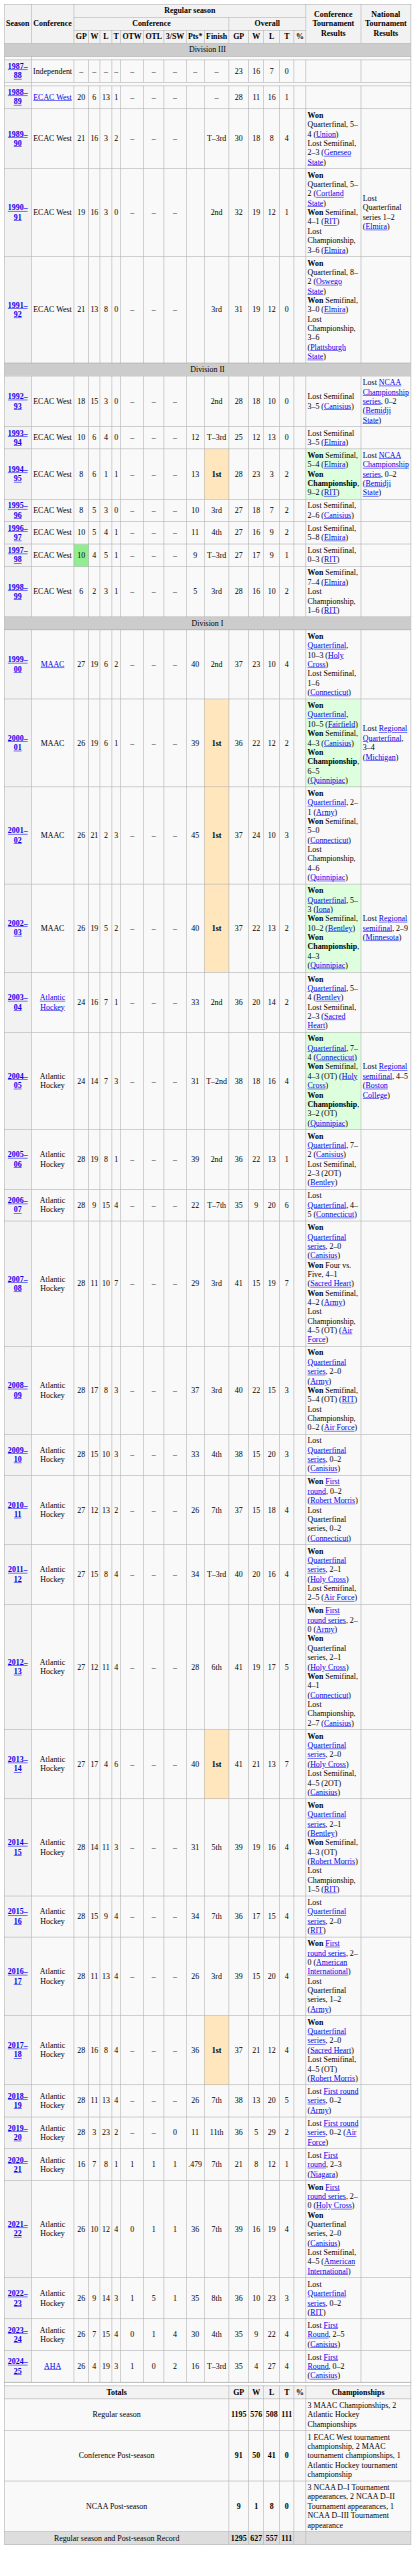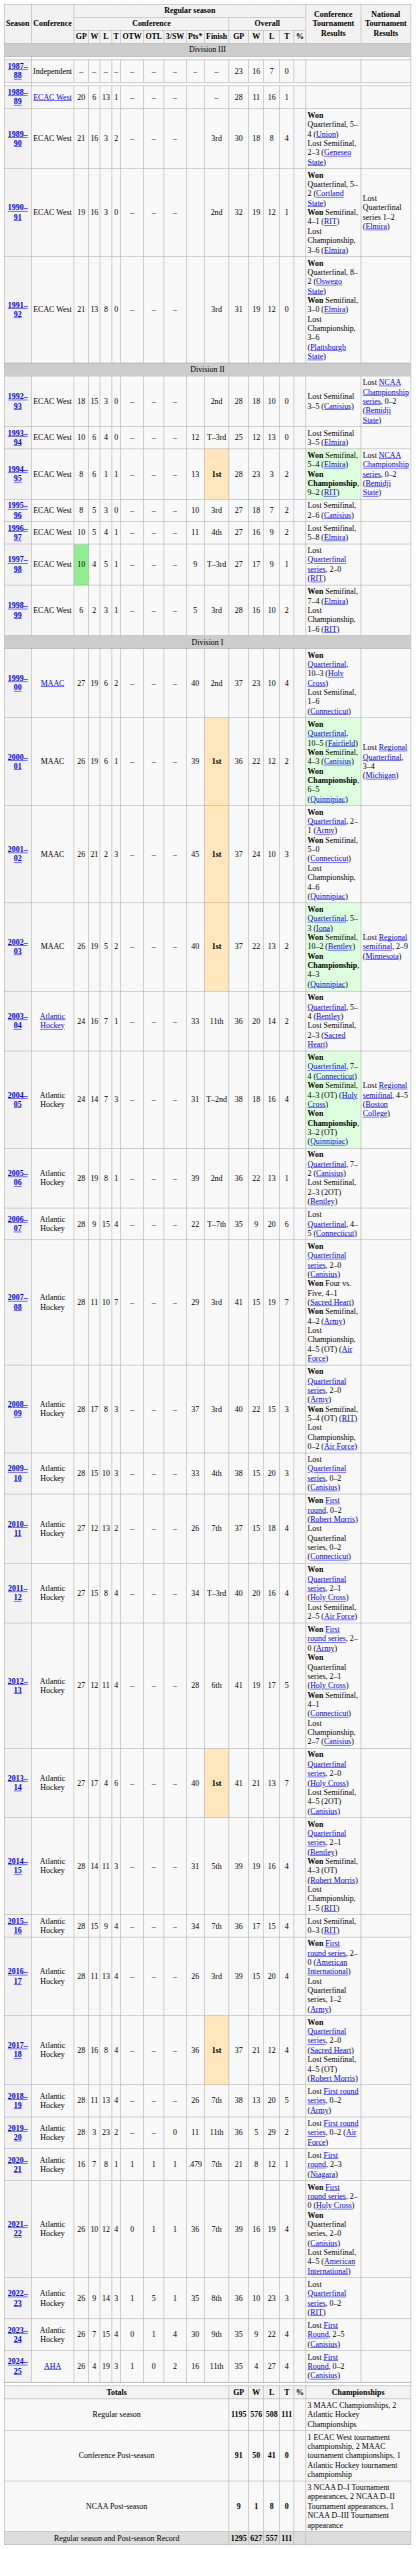(217, 138) T–3rd -> (217, 138) 3rd
(332, 555) Lost Semifinal, 0–3 (RIT) -> (327, 565) Lost Quarterfinal series, 2–0 (RIT)
(217, 1002) 2nd -> (217, 1021) 11th
(327, 1917) Lost Quarterfinal series, 2–0 (RIT) -> (332, 1926) Lost Semifinal, 0–3 (RIT)
(217, 2334) 4th -> (217, 2334) 9th
(217, 2366) T–3rd -> (217, 2366) 11th
